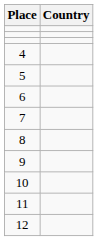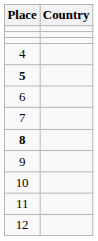(22, 75) normal -> (22, 75) bold
(22, 139) normal -> (22, 139) bold
